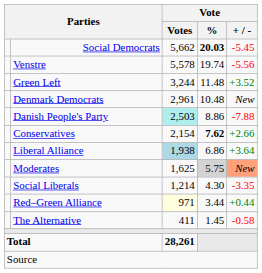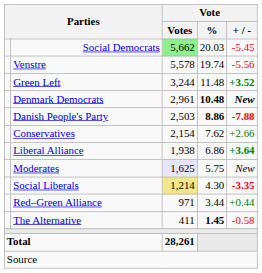(183, 47) no background -> (183, 47) lightgreen background
(212, 47) bold -> (212, 47) normal
(242, 82) normal -> (242, 82) bold
(212, 99) normal -> (212, 99) bold
(245, 99) normal -> (245, 99) bold
(183, 116) paleturquoise background -> (183, 116) no background
(215, 116) normal -> (215, 116) bold
(243, 116) normal -> (243, 116) bold
(215, 133) bold -> (215, 133) normal
(183, 151) lightblue background -> (183, 151) no background
(242, 151) normal -> (242, 151) bold
(183, 168) no background -> (183, 168) lavender background
(215, 168) lightgrey background -> (215, 168) no background
(245, 168) lightsalmon background -> (245, 168) no background
(183, 185) no background -> (183, 185) khaki background
(243, 185) normal -> (243, 185) bold
(187, 202) lightyellow background -> (187, 202) no background
(215, 220) normal -> (215, 220) bold
